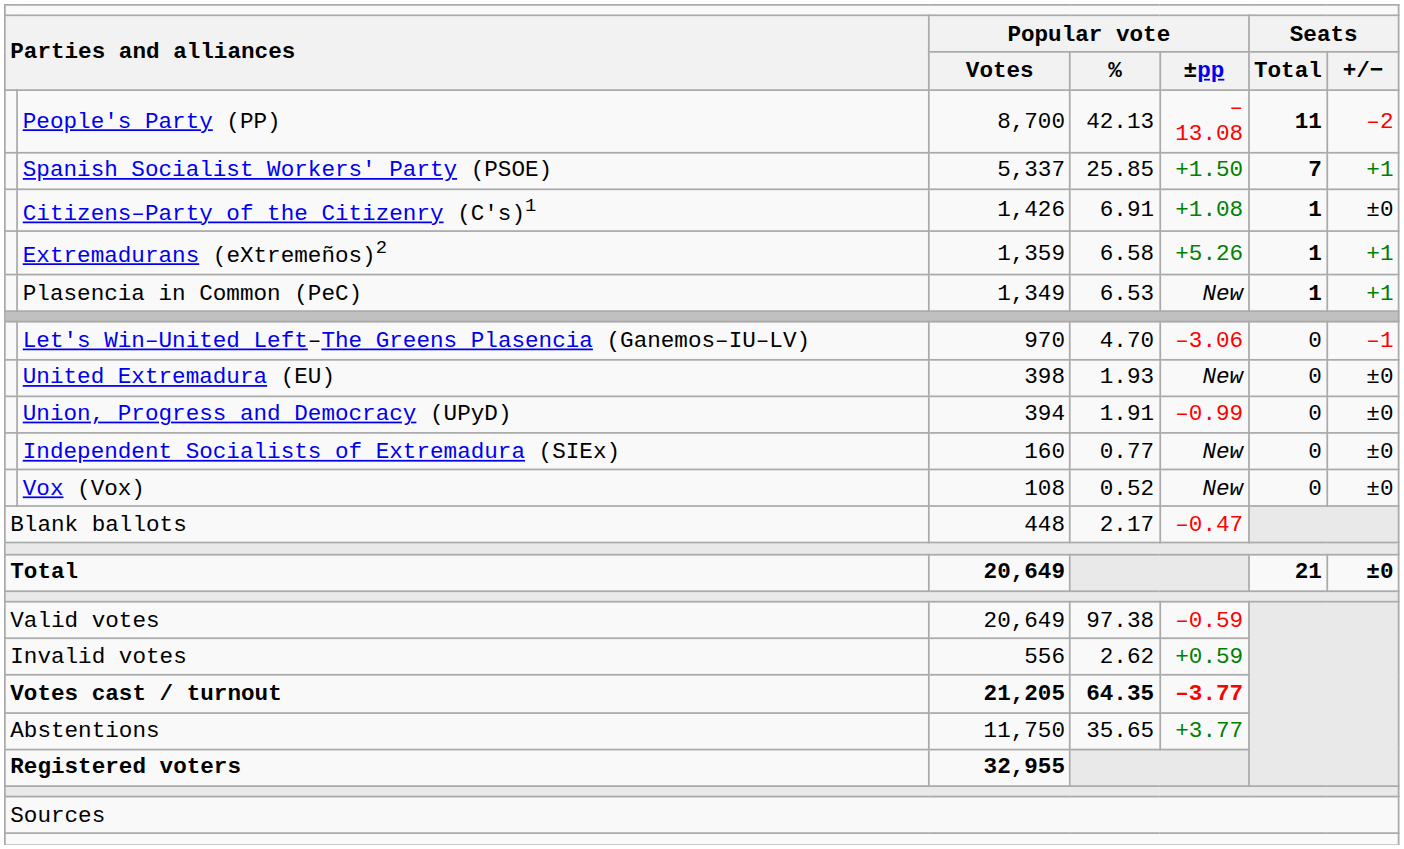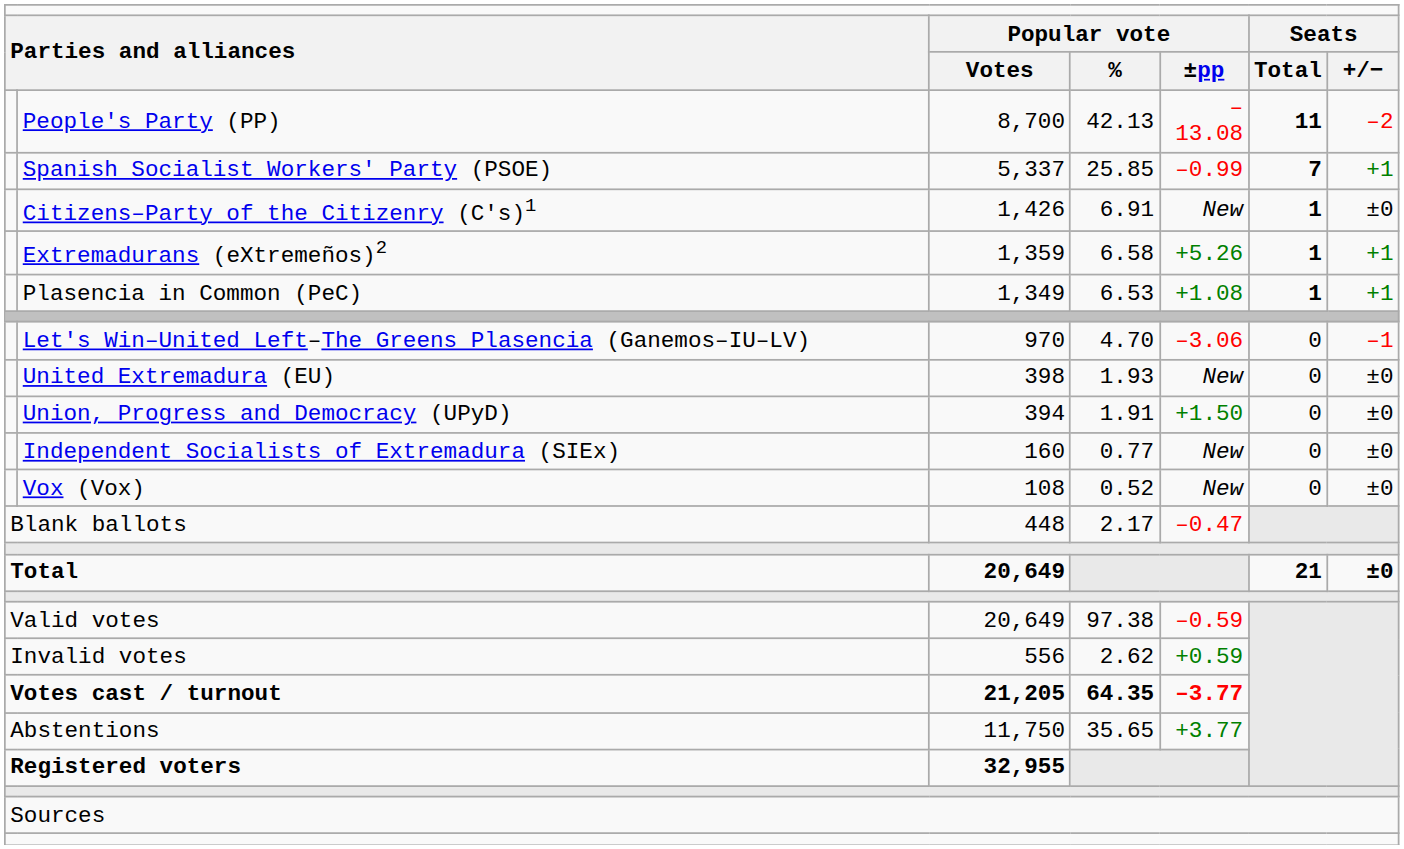(1209, 171) +1.50 -> (1209, 171) –0.99
(1209, 211) +1.08 -> (1223, 211) New
(1223, 293) New -> (1209, 293) +1.08
(1209, 414) –0.99 -> (1209, 414) +1.50
